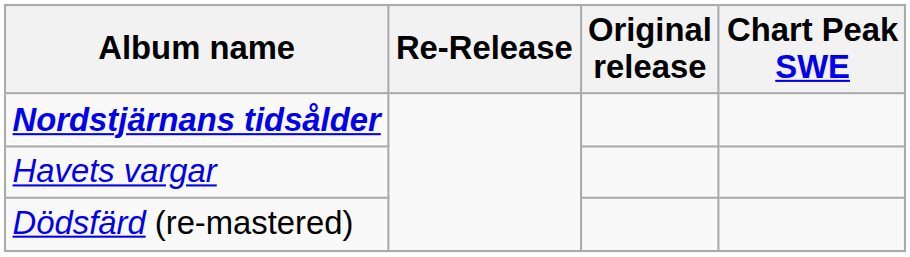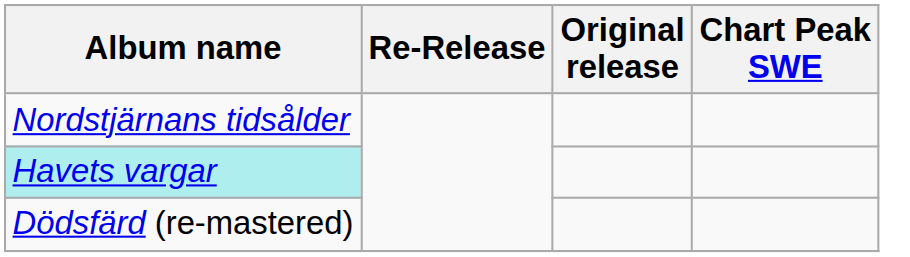(197, 119) bold -> (181, 119) normal
(115, 171) no background -> (115, 171) paleturquoise background
